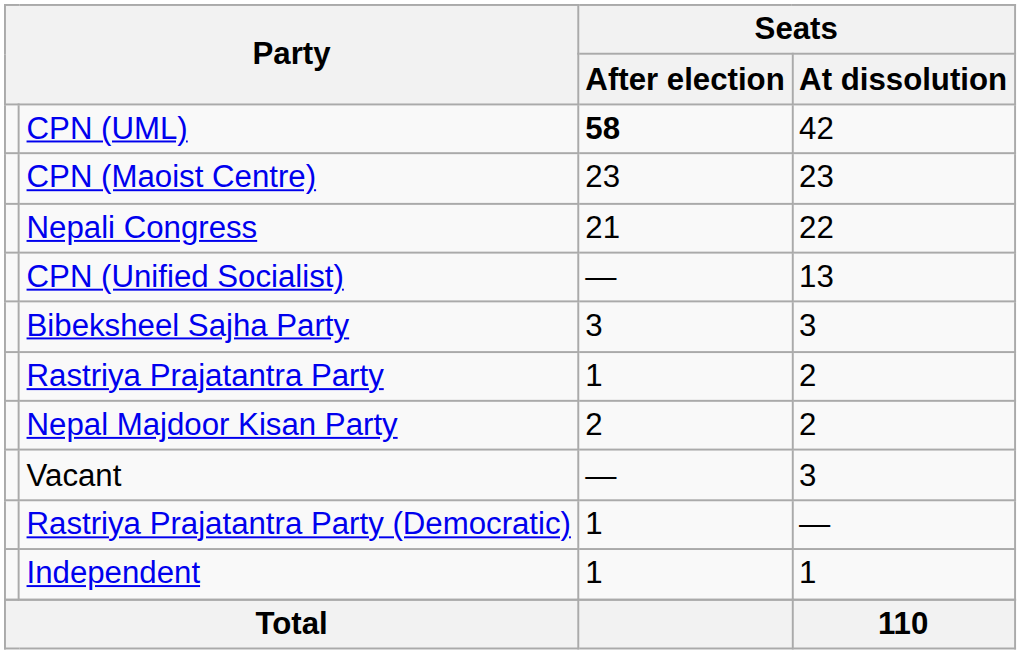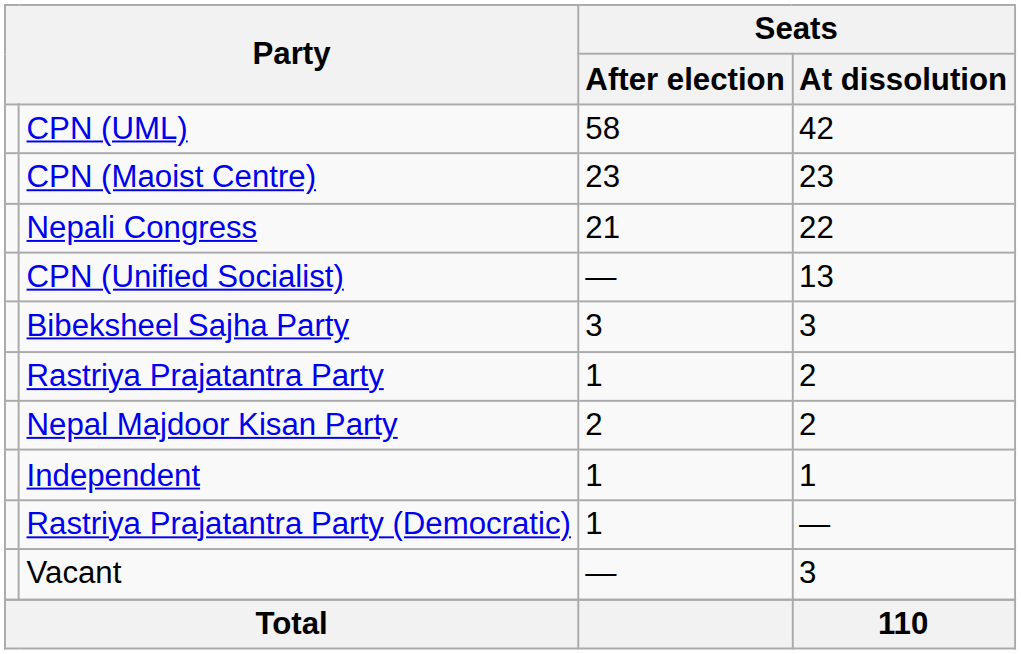(603, 128) bold -> (603, 128) normal
rows swapped: (113, 573) <-> (74, 474)
